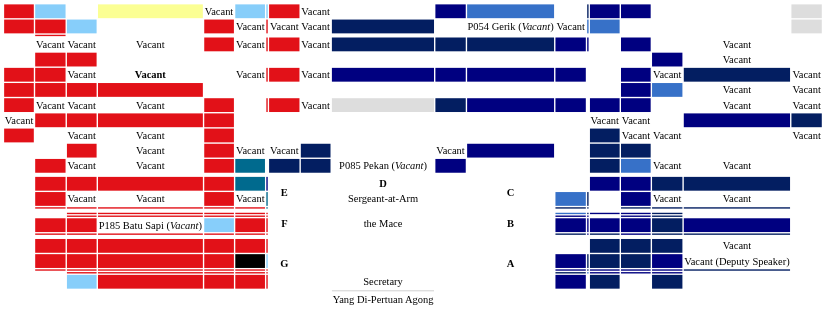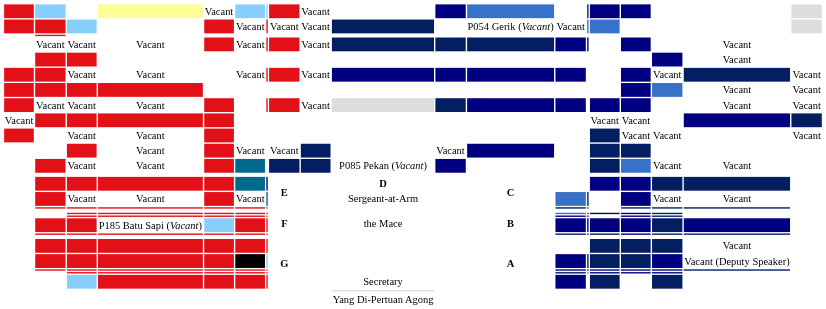(150, 74) bold -> (150, 74) normal
